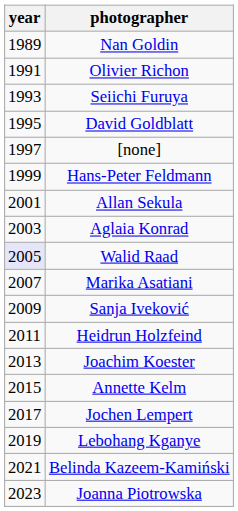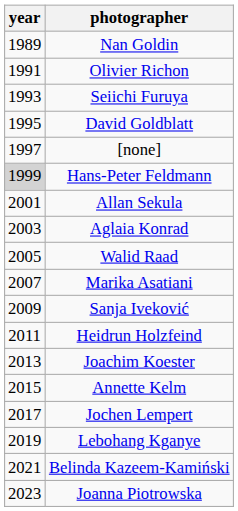(25, 176) no background -> (25, 176) lightgrey background
(25, 255) lavender background -> (25, 255) no background
